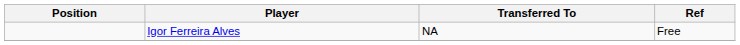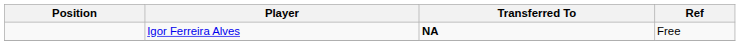(430, 31) normal -> (430, 31) bold
